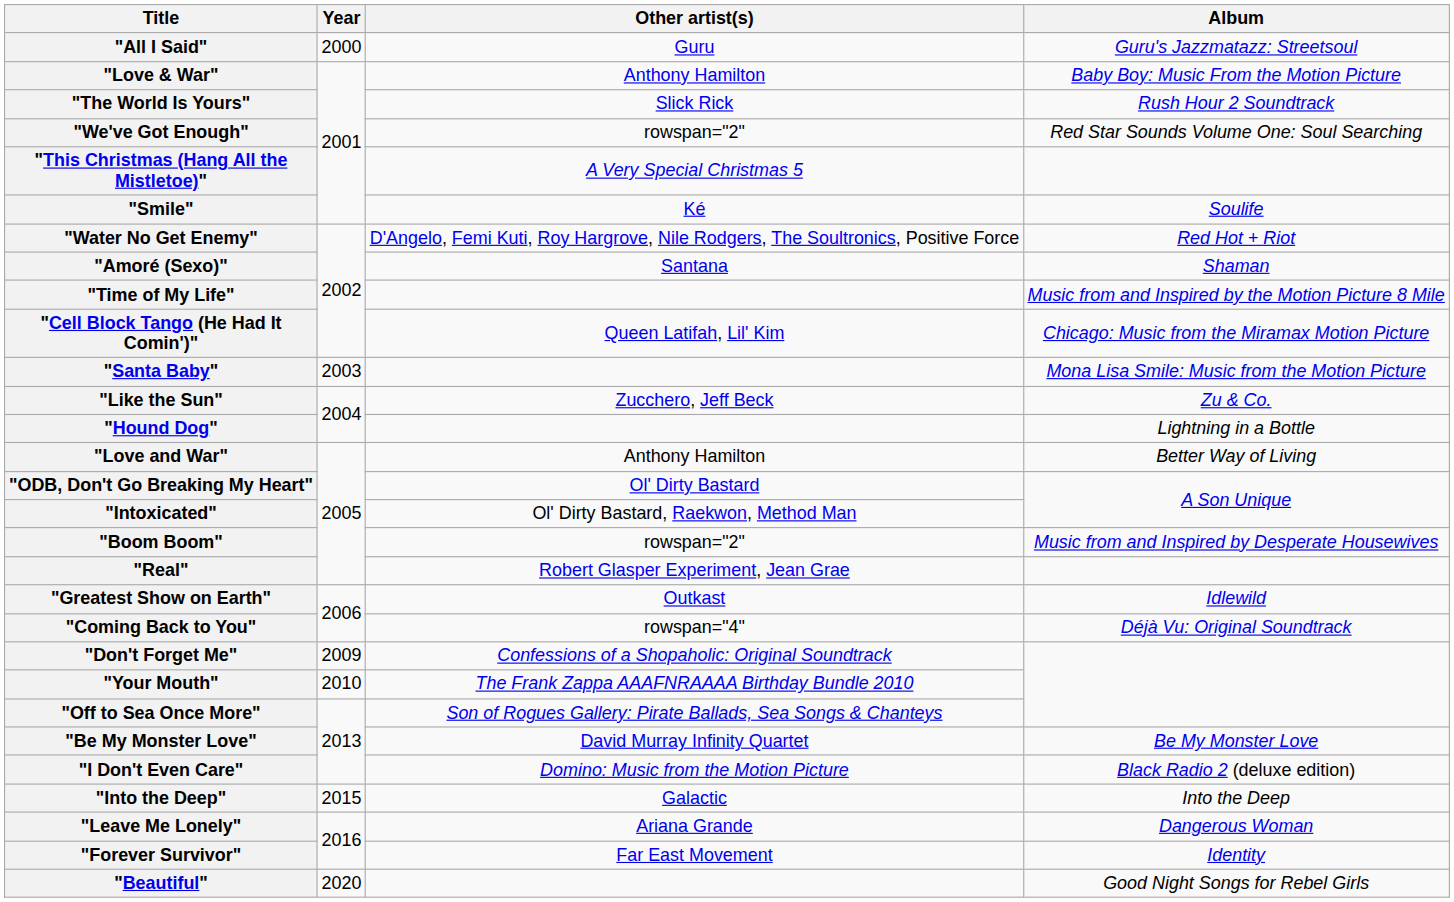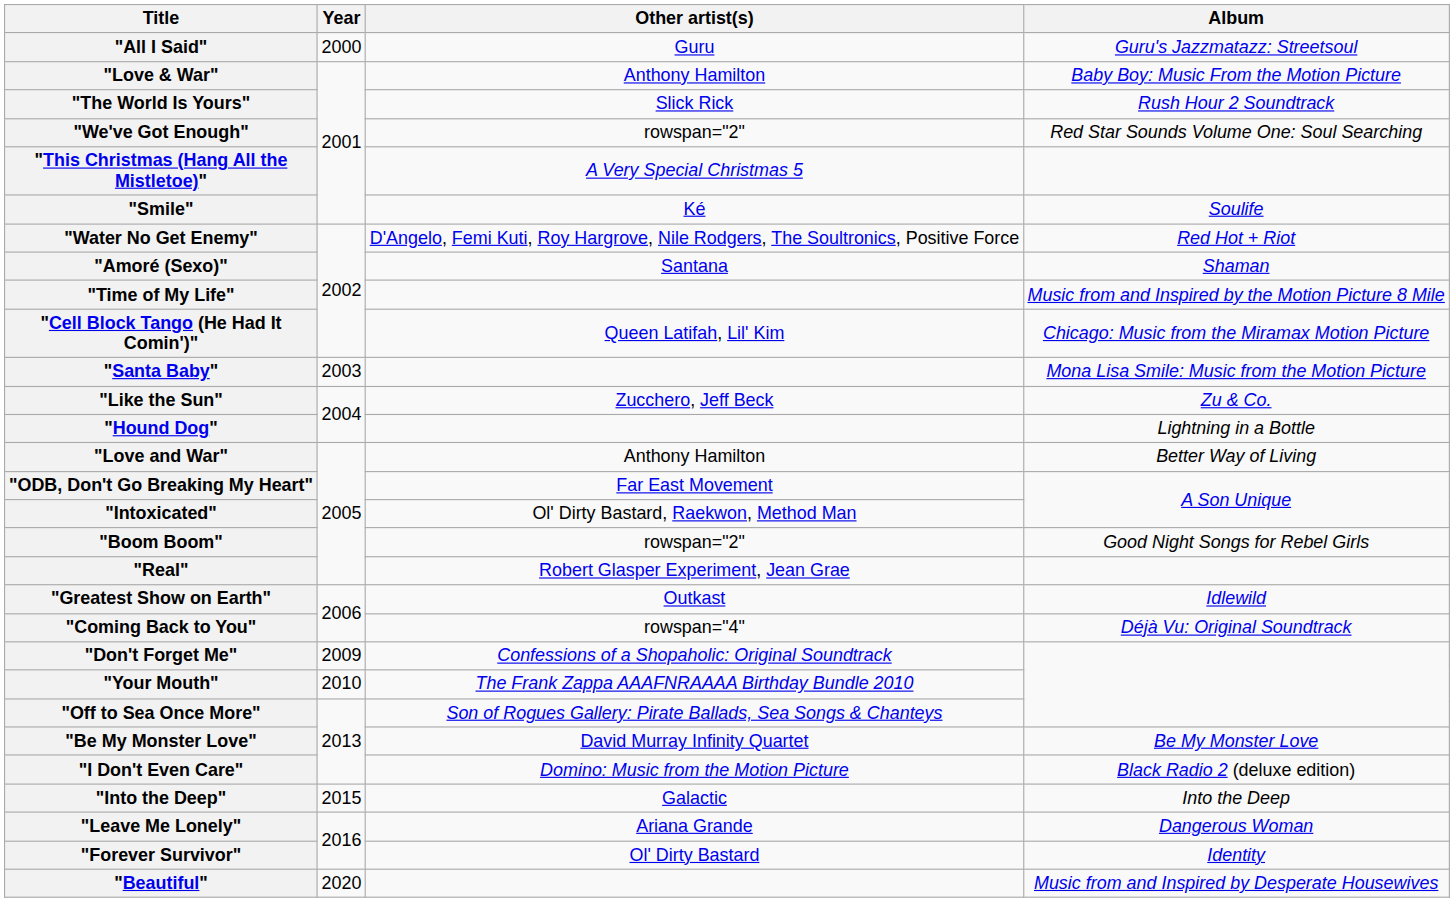(694, 485) Ol' Dirty Bastard -> (694, 485) Far East Movement
(1236, 542) Music from and Inspired by Desperate Housewives -> (1236, 542) Good Night Songs for Rebel Girls
(694, 854) Far East Movement -> (694, 854) Ol' Dirty Bastard
(1236, 883) Good Night Songs for Rebel Girls -> (1236, 883) Music from and Inspired by Desperate Housewives
